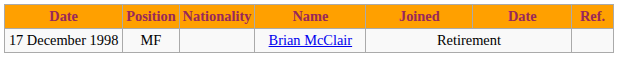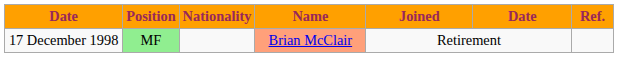(151, 40) no background -> (151, 40) lightgreen background
(310, 40) no background -> (310, 40) lightsalmon background
